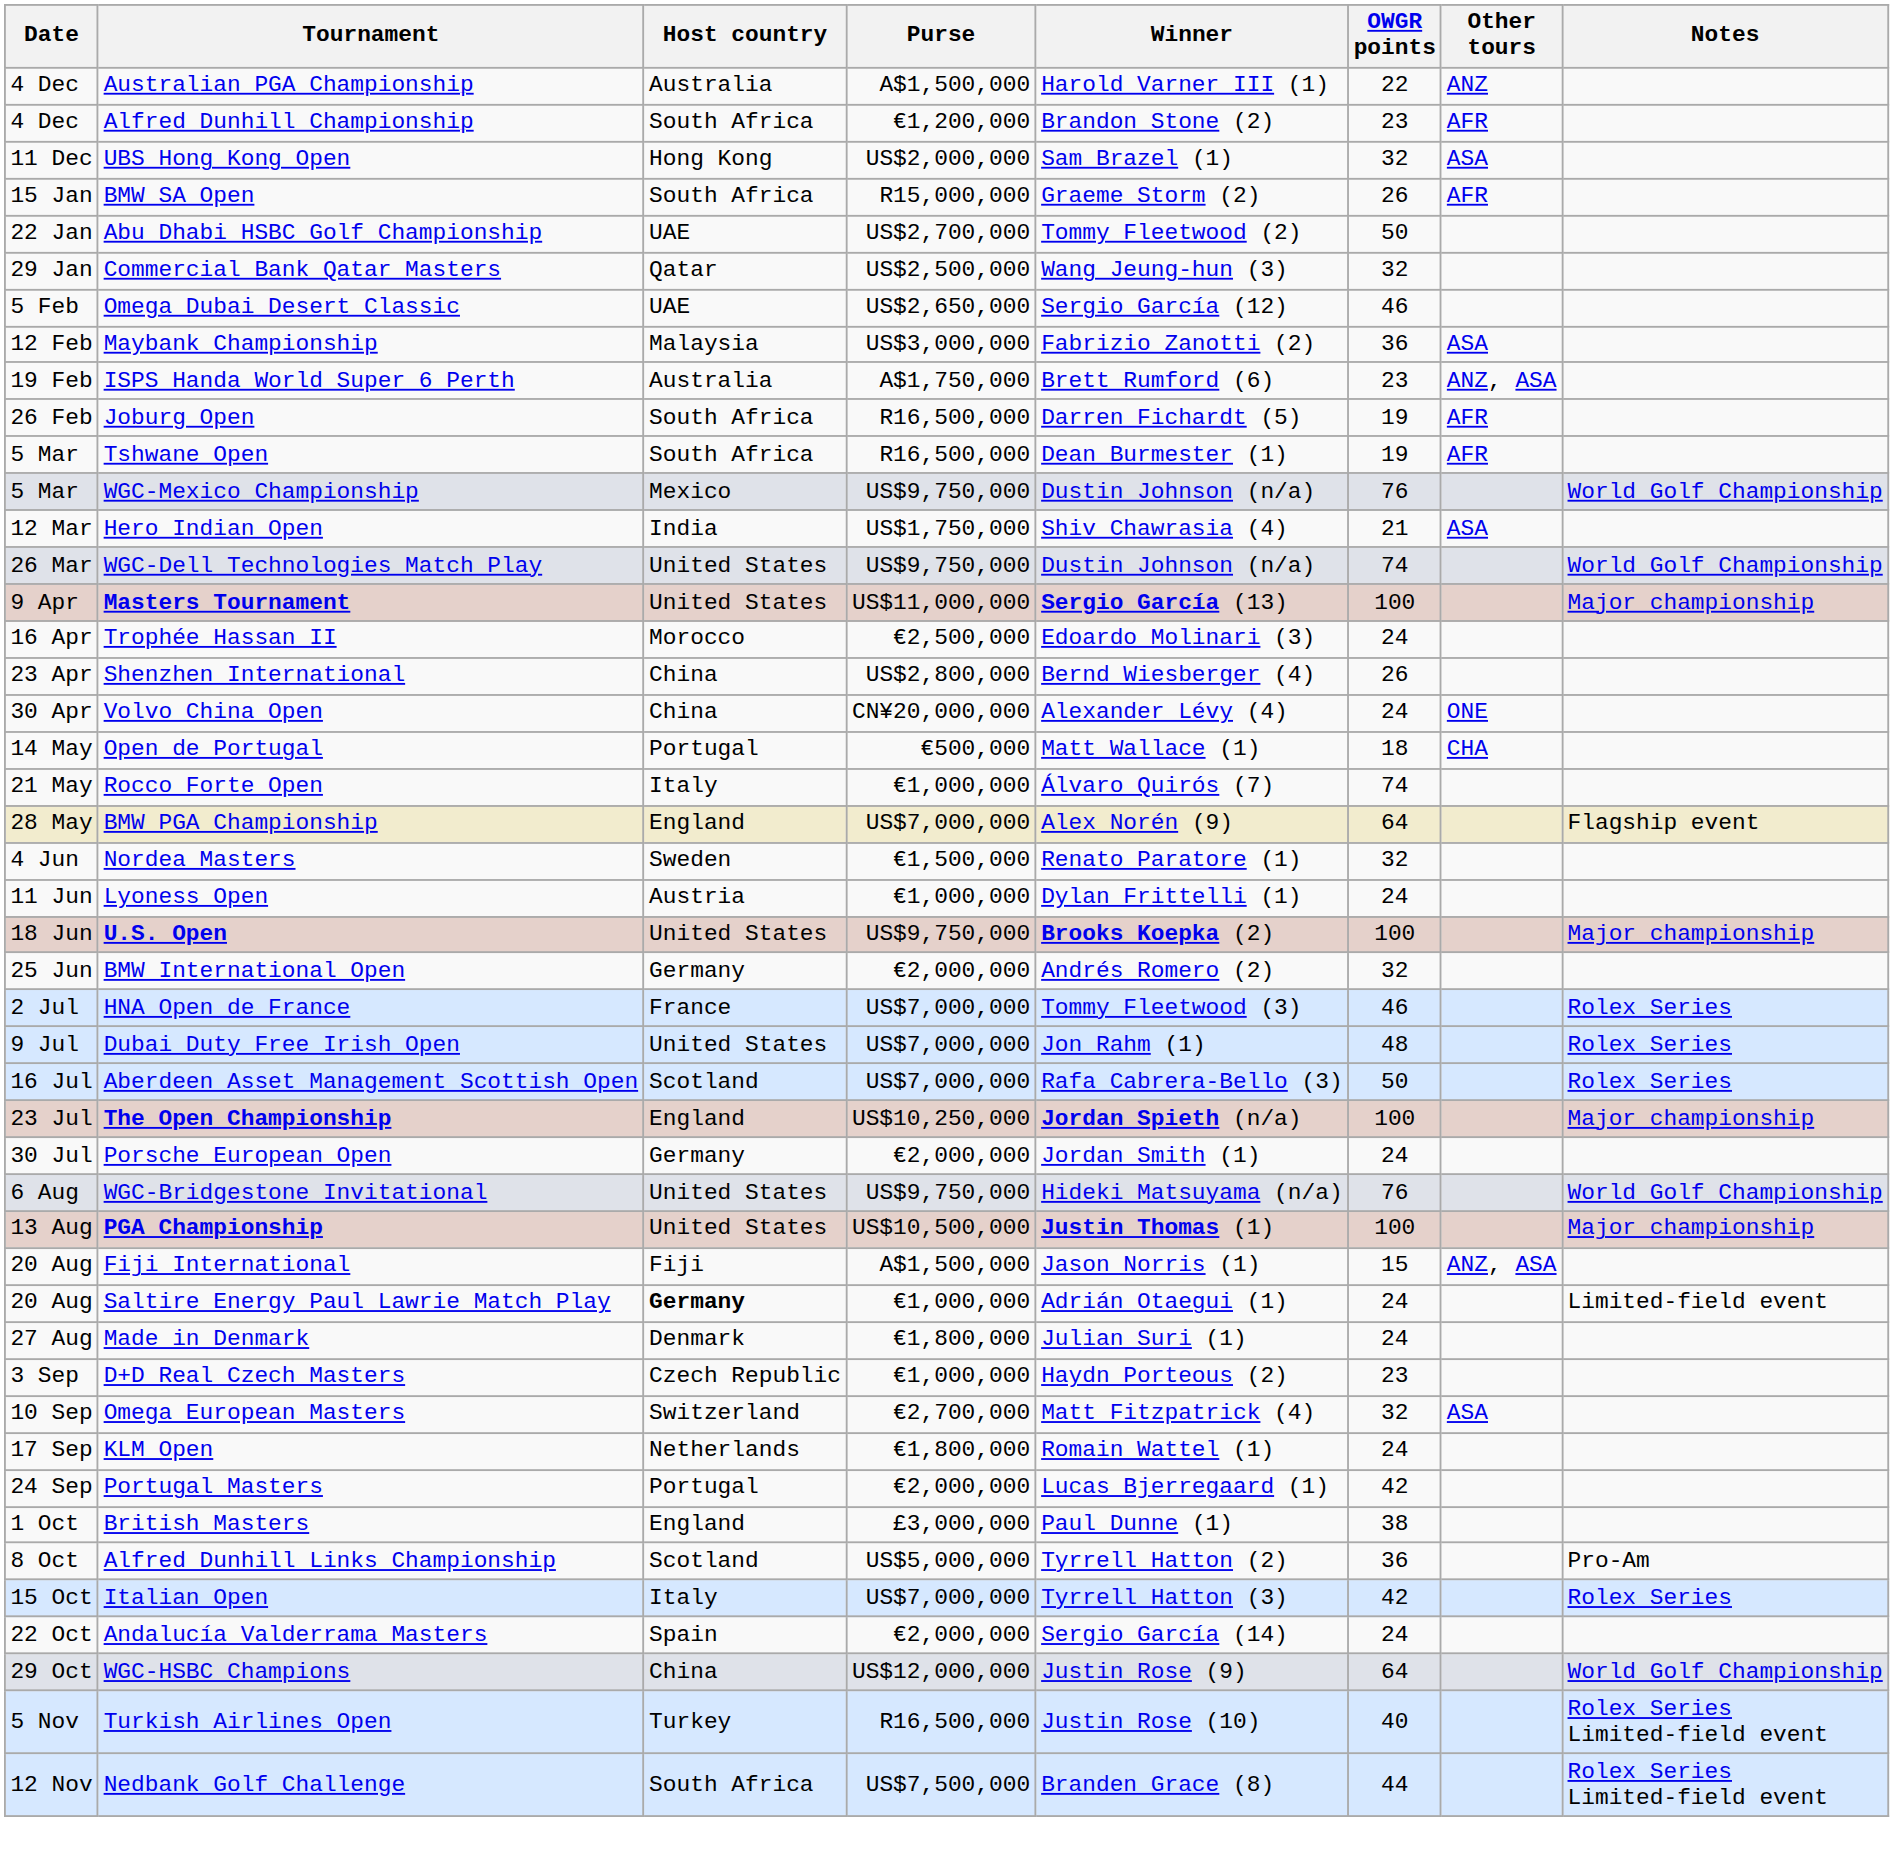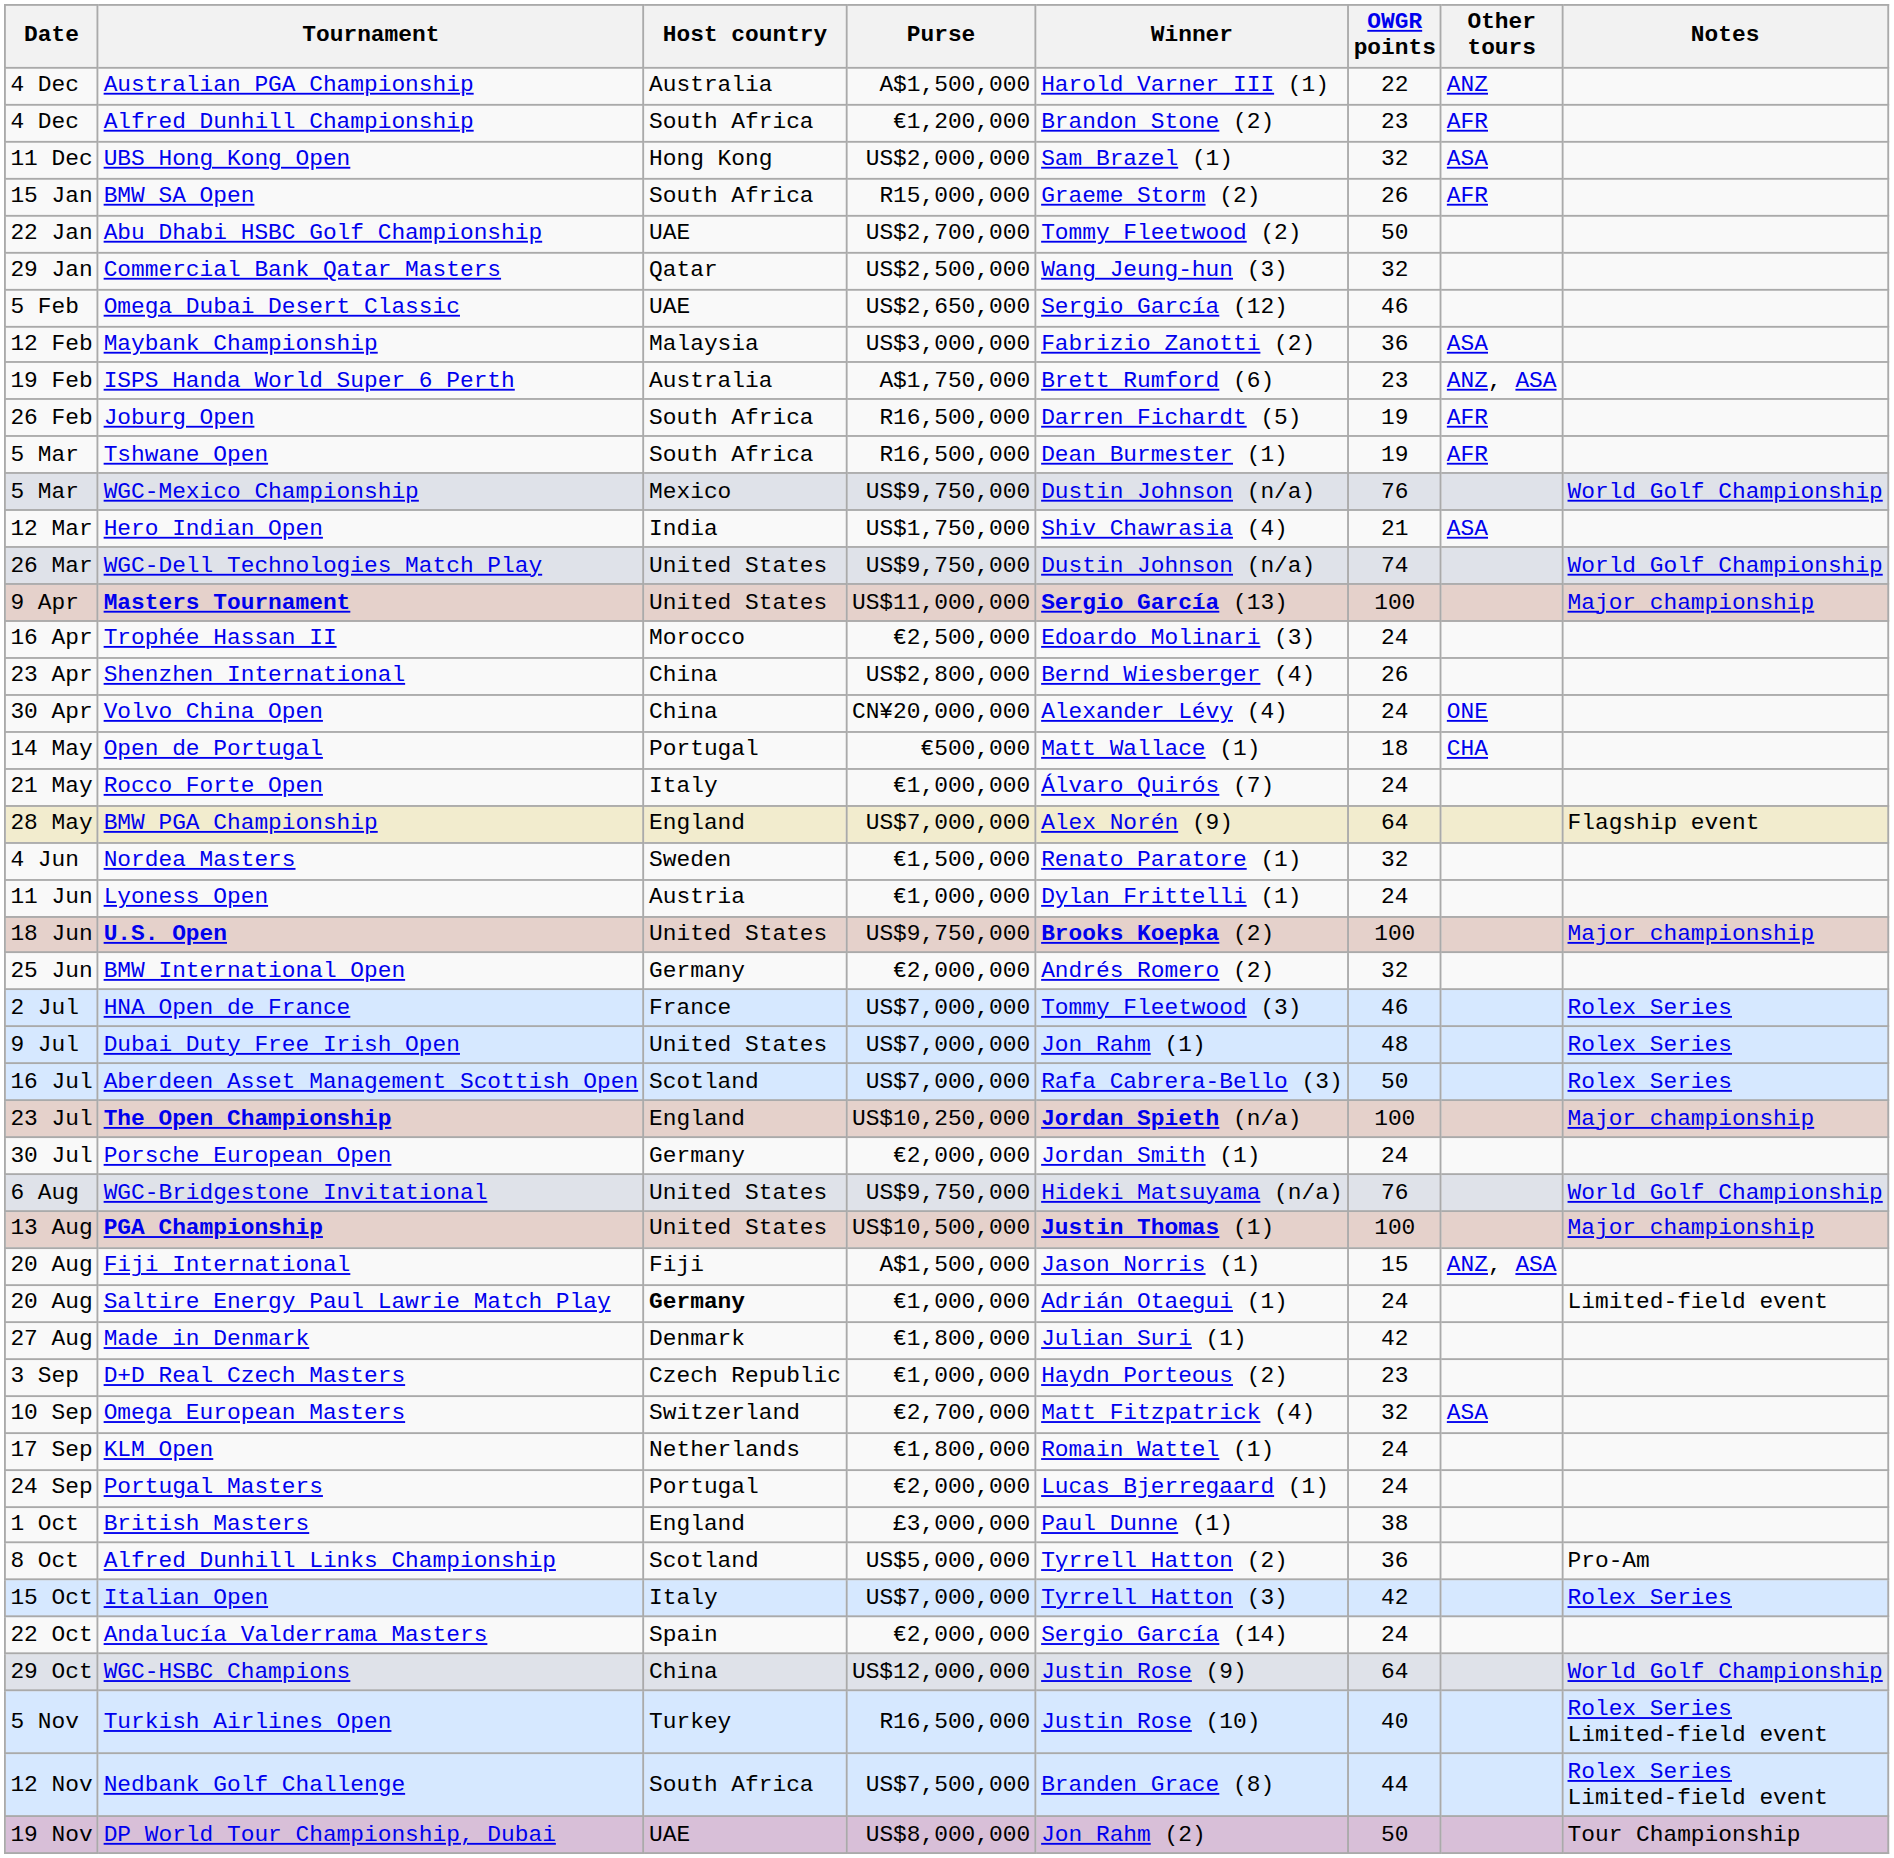(1395, 787) 74 -> (1395, 787) 24
(1395, 1341) 24 -> (1395, 1341) 42
(1395, 1488) 42 -> (1395, 1488) 24
+ row: (330, 1835)
